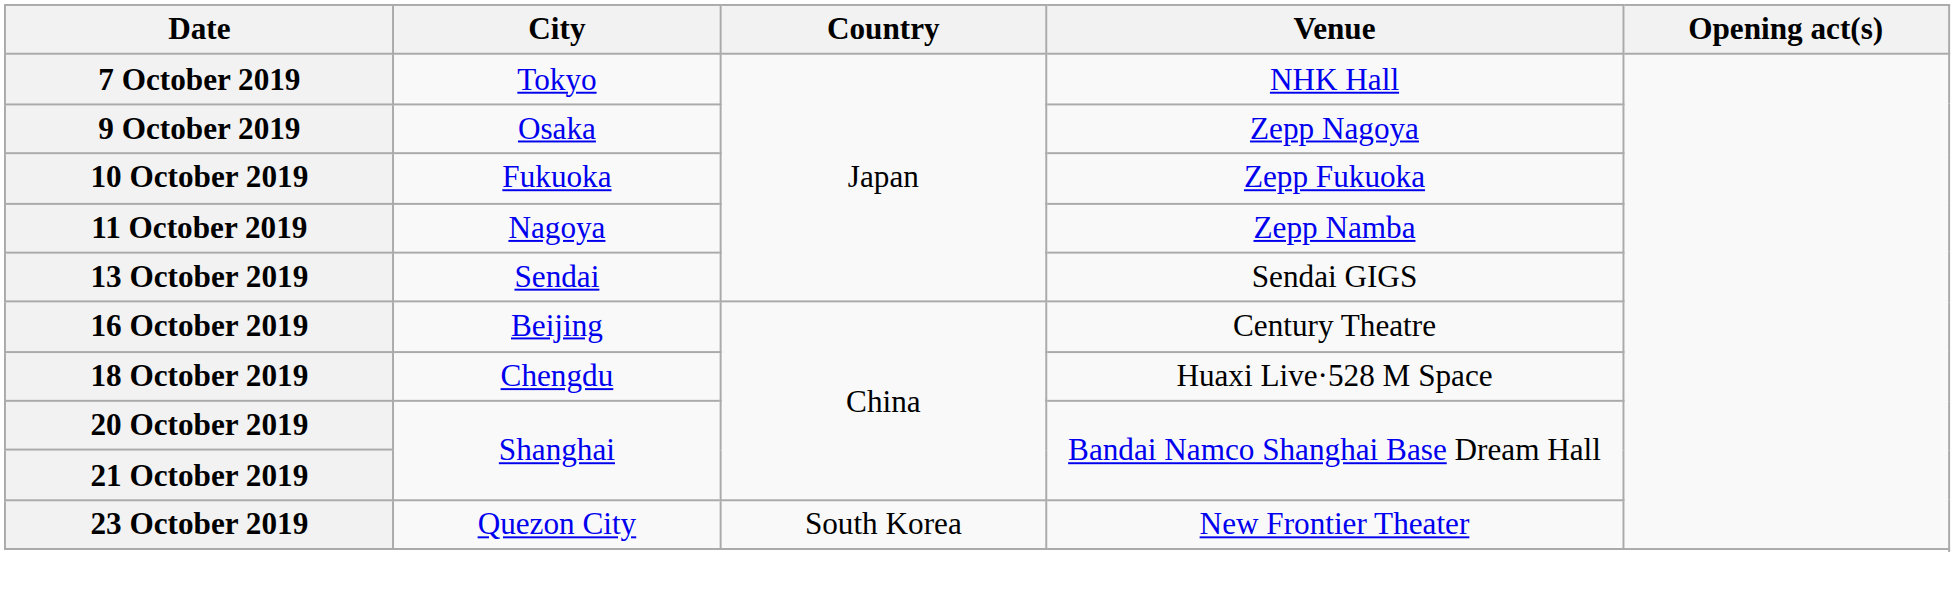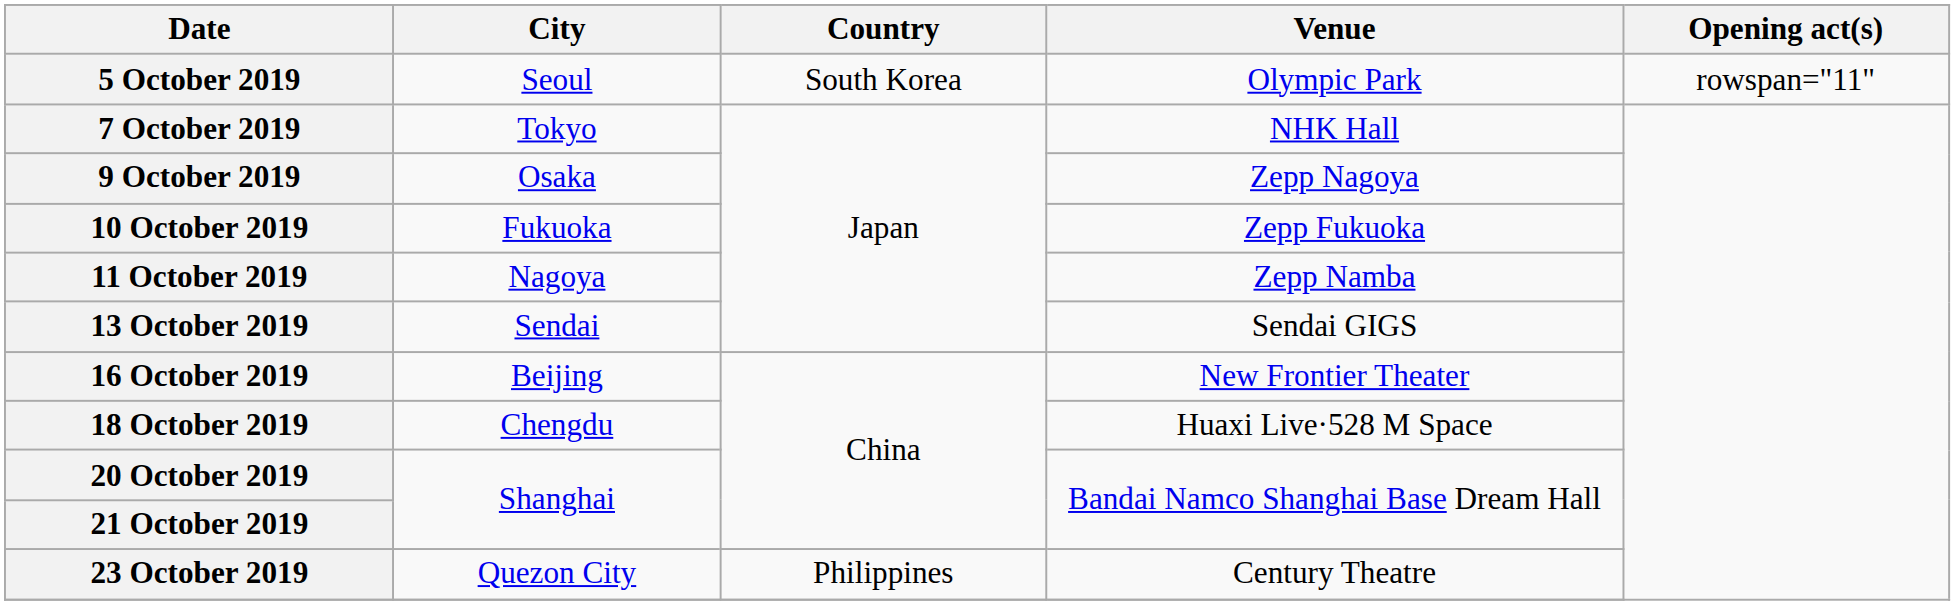+ row: (199, 78)
(1334, 326) Century Theatre -> (1334, 375) New Frontier Theater
(883, 524) South Korea -> (883, 573) Philippines
(1334, 524) New Frontier Theater -> (1334, 573) Century Theatre
